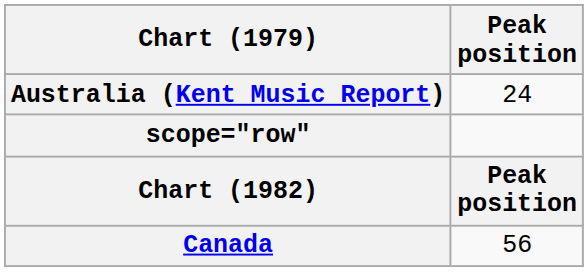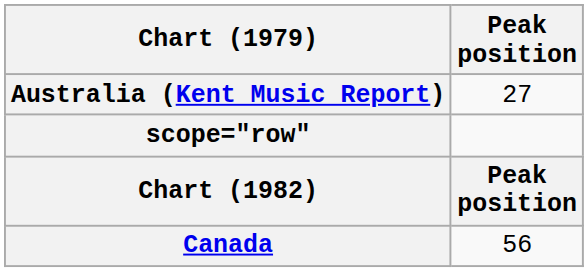(517, 95) 24 -> (517, 95) 27
